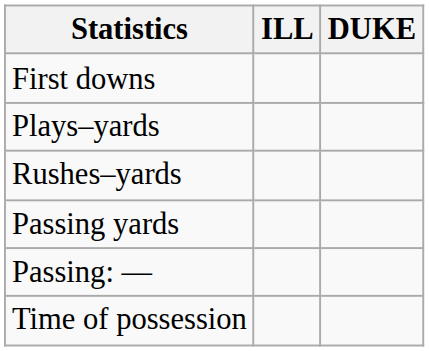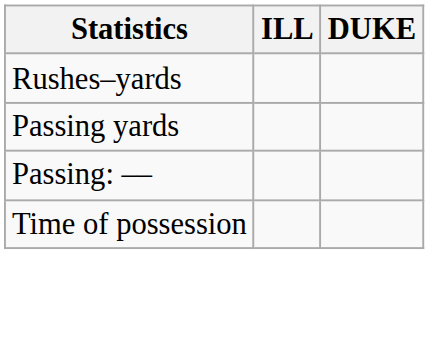- row: (84, 77)
- row: (86, 126)
